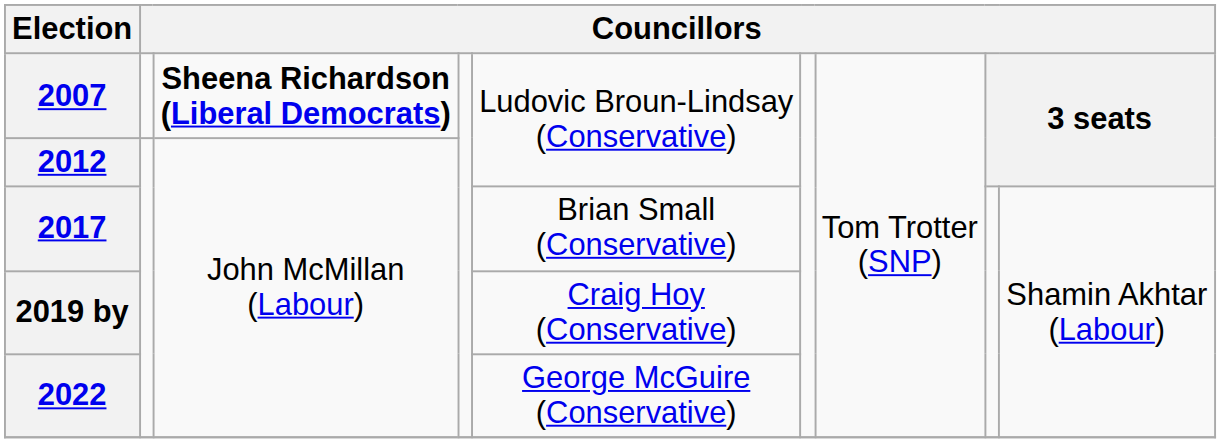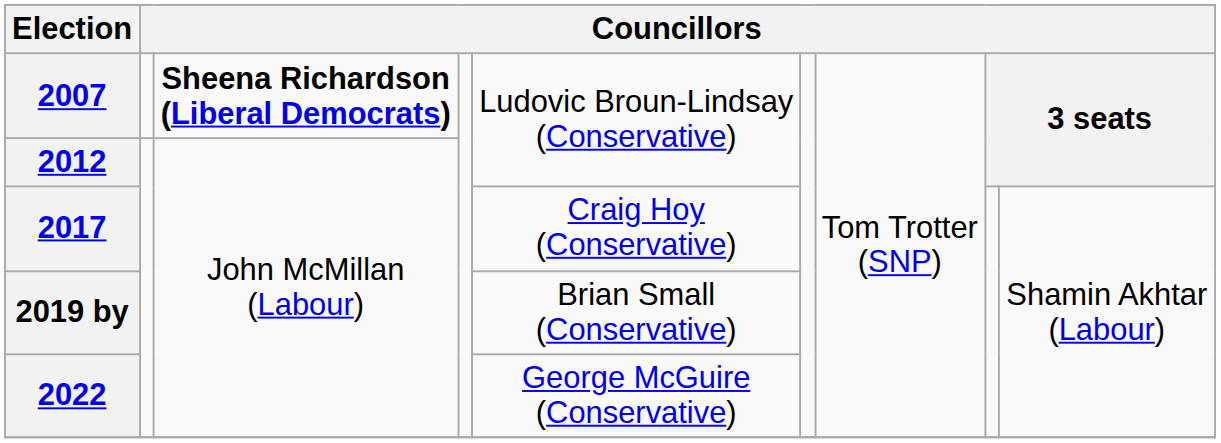(636, 228) Brian Small (Conservative) -> (636, 228) Craig Hoy (Conservative)
(636, 311) Craig Hoy (Conservative) -> (636, 311) Brian Small (Conservative)
